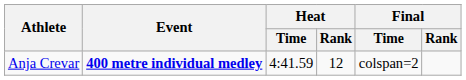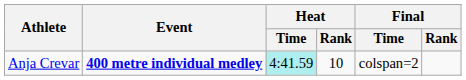(291, 63) no background -> (291, 63) paleturquoise background
(336, 63) 12 -> (336, 63) 10
